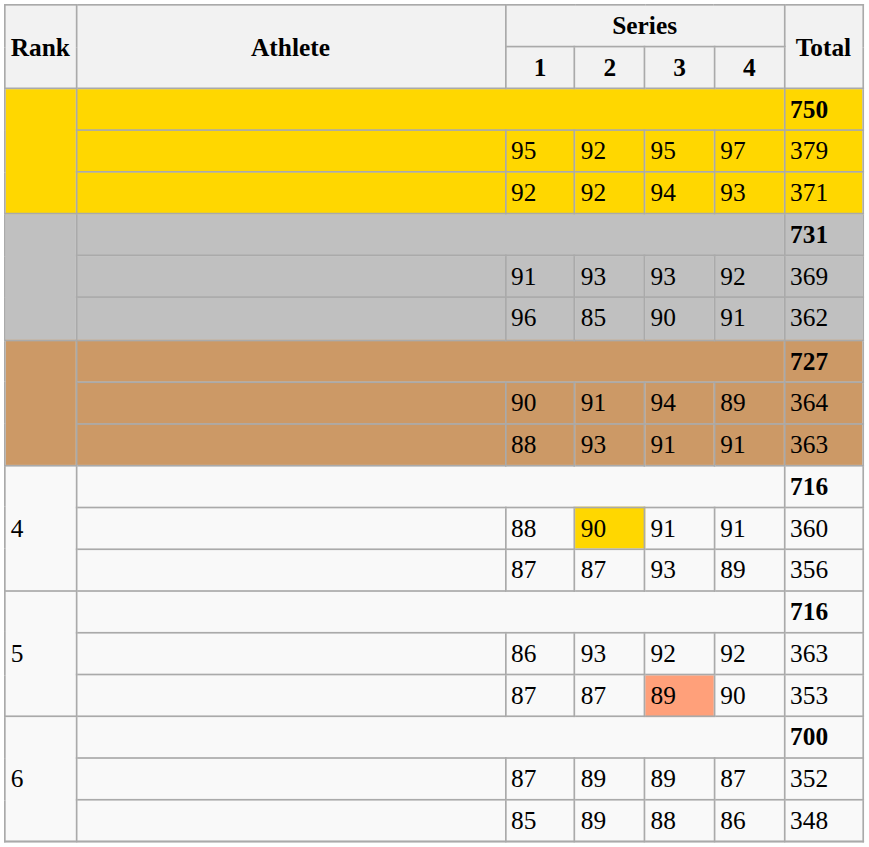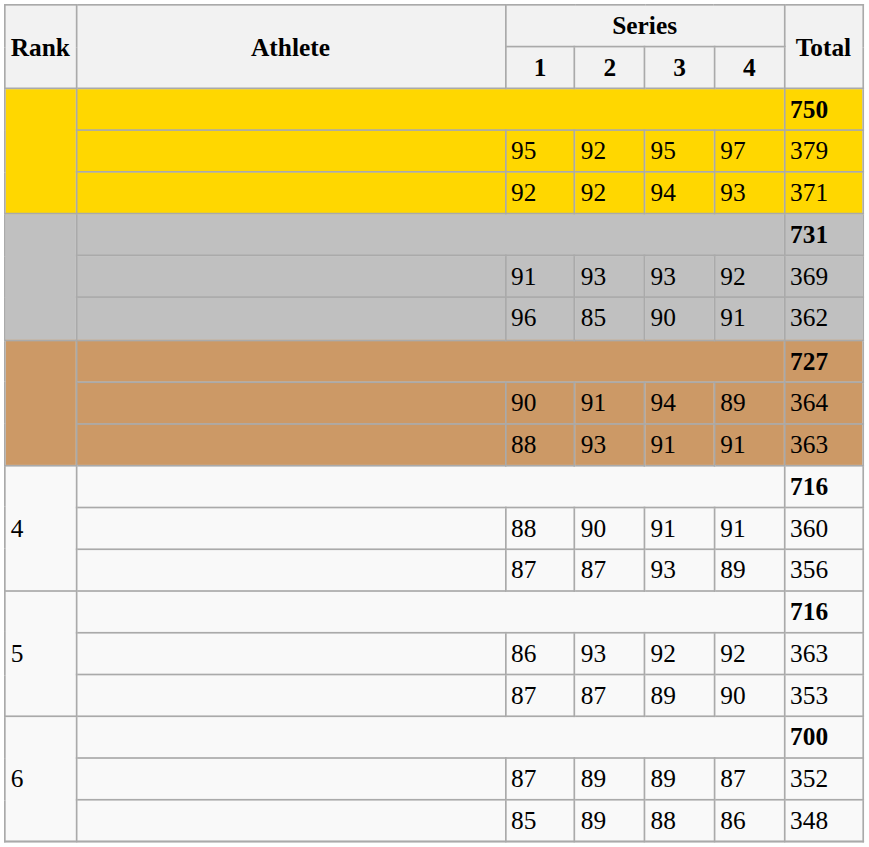(593, 527) gold background -> (593, 527) no background
(663, 695) lightsalmon background -> (663, 695) no background
